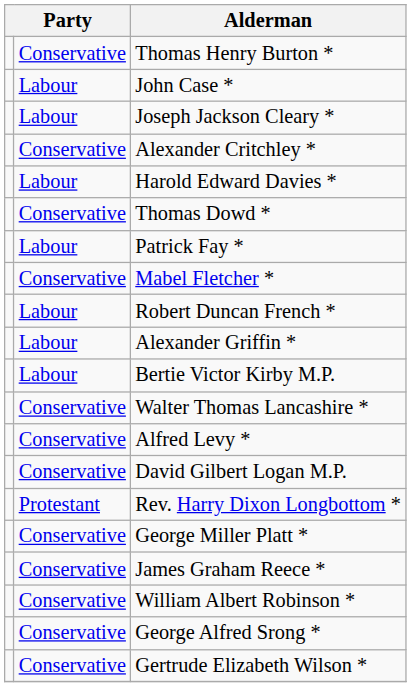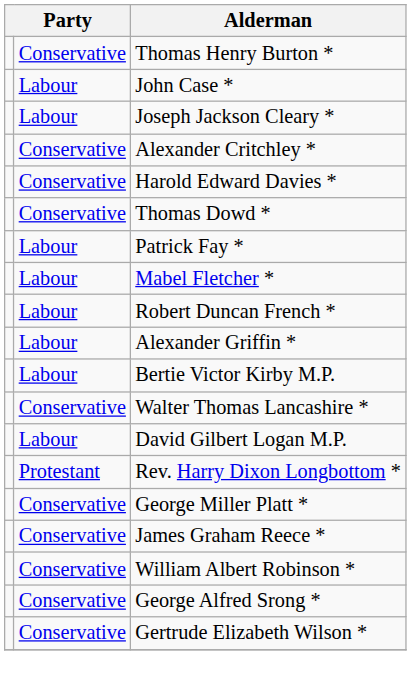(48, 181) Labour -> (72, 181) Conservative
(72, 278) Conservative -> (48, 278) Labour
- row: (193, 439)
(72, 471) Conservative -> (48, 439) Labour
